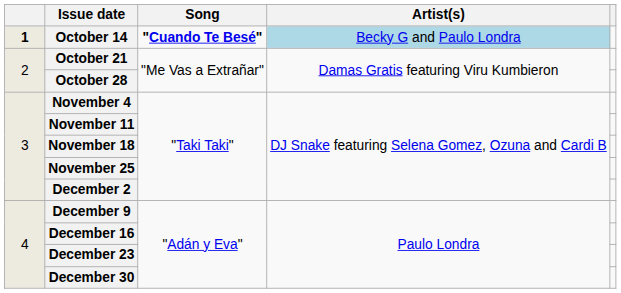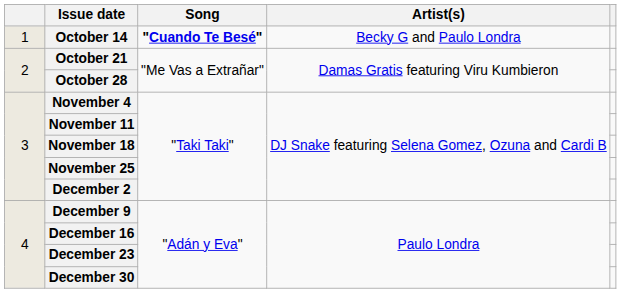(25, 37) bold -> (25, 37) normal
(438, 37) lightblue background -> (438, 37) no background
